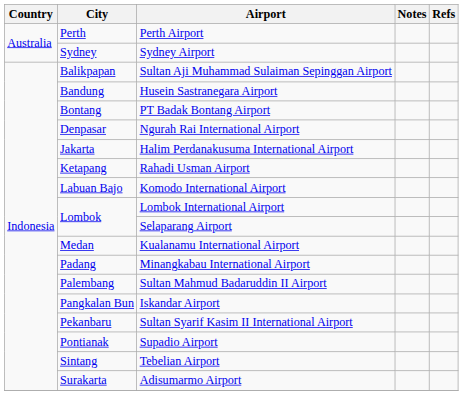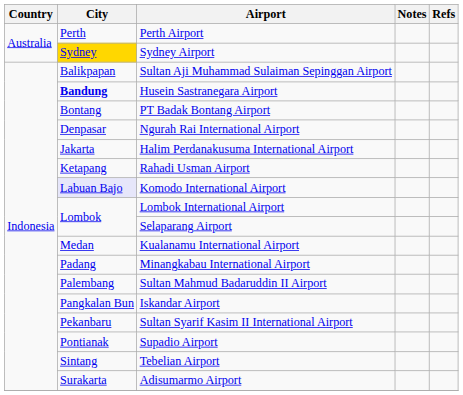(78, 52) no background -> (78, 52) gold background
(82, 91) normal -> (84, 91) bold
(91, 187) no background -> (91, 187) lavender background
